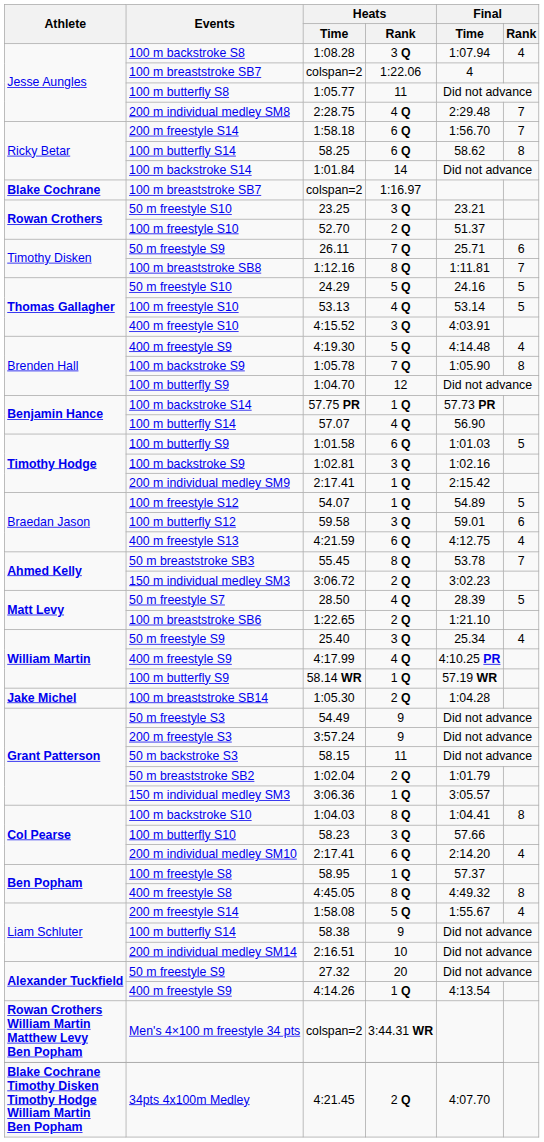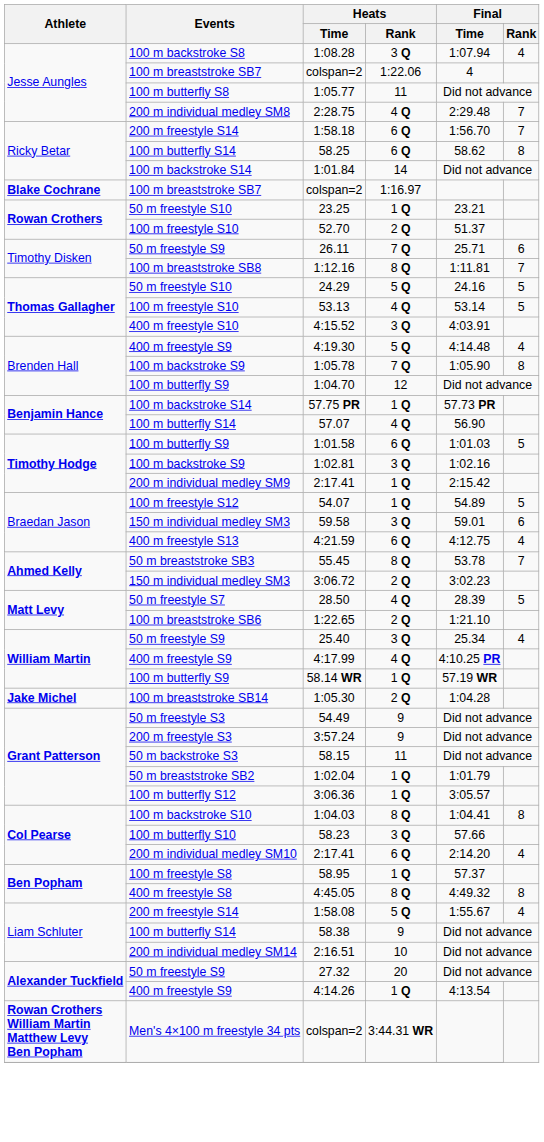(401, 209) 3 Q -> (401, 209) 1 Q
(182, 522) 100 m butterfly S12 -> (210, 522) 150 m individual medley SM3
(401, 776) 2 Q -> (401, 776) 1 Q
(210, 795) 150 m individual medley SM3 -> (182, 795) 100 m butterfly S12
- row: (54, 1099)
